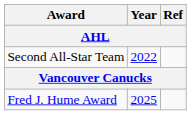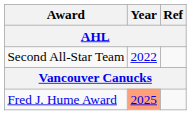(144, 99) no background -> (144, 99) lightsalmon background
